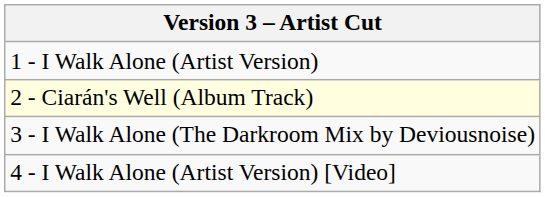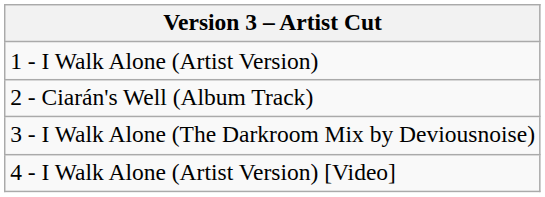(162, 97) lightyellow background -> (162, 97) no background
